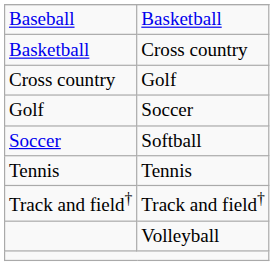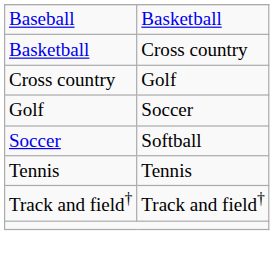- row: (180, 236)
